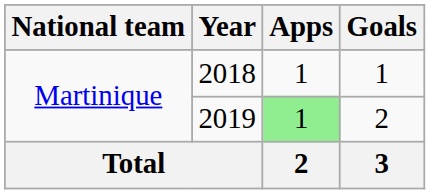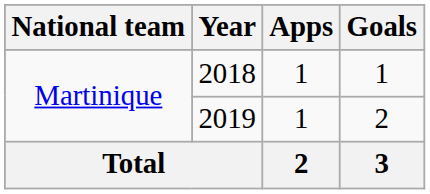(301, 118) lightgreen background -> (301, 118) no background
